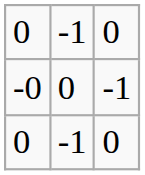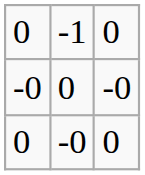(117, 86) -1 -> (117, 86) -0
(72, 141) -1 -> (72, 141) -0
